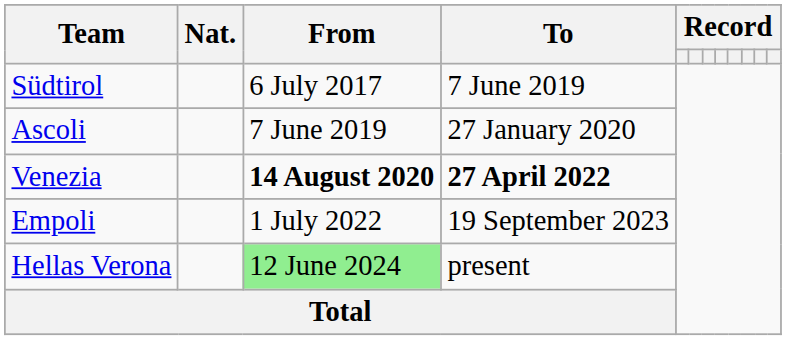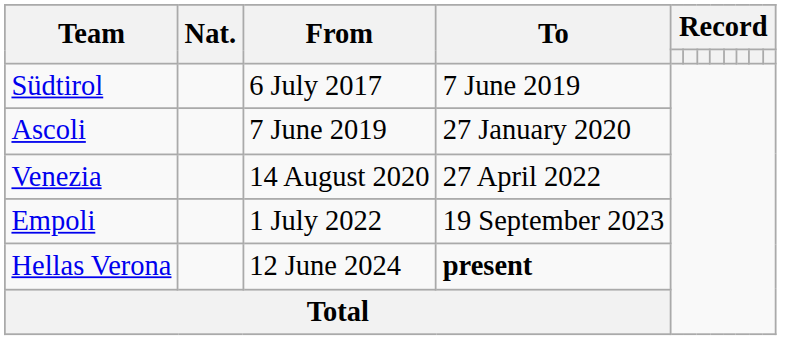(342, 175) bold -> (339, 175) normal
(529, 175) bold -> (522, 175) normal
(325, 266) lightgreen background -> (325, 266) no background
(489, 266) normal -> (488, 266) bold
